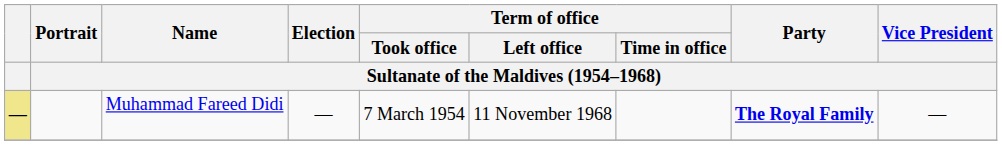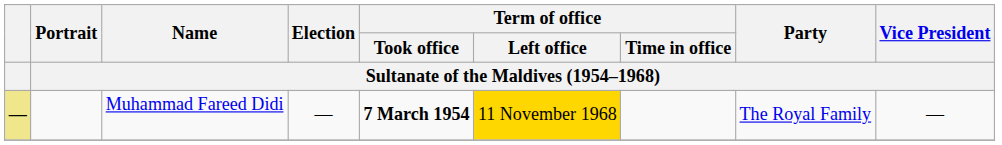(414, 115) normal -> (416, 115) bold
(543, 115) no background -> (547, 115) gold background
(804, 115) bold -> (805, 115) normal
